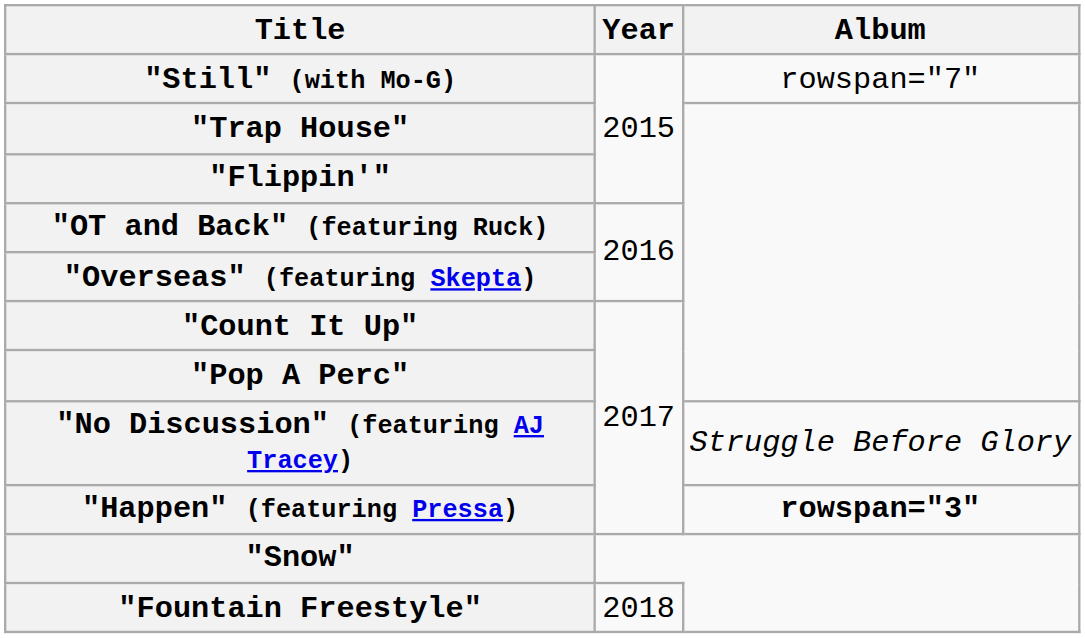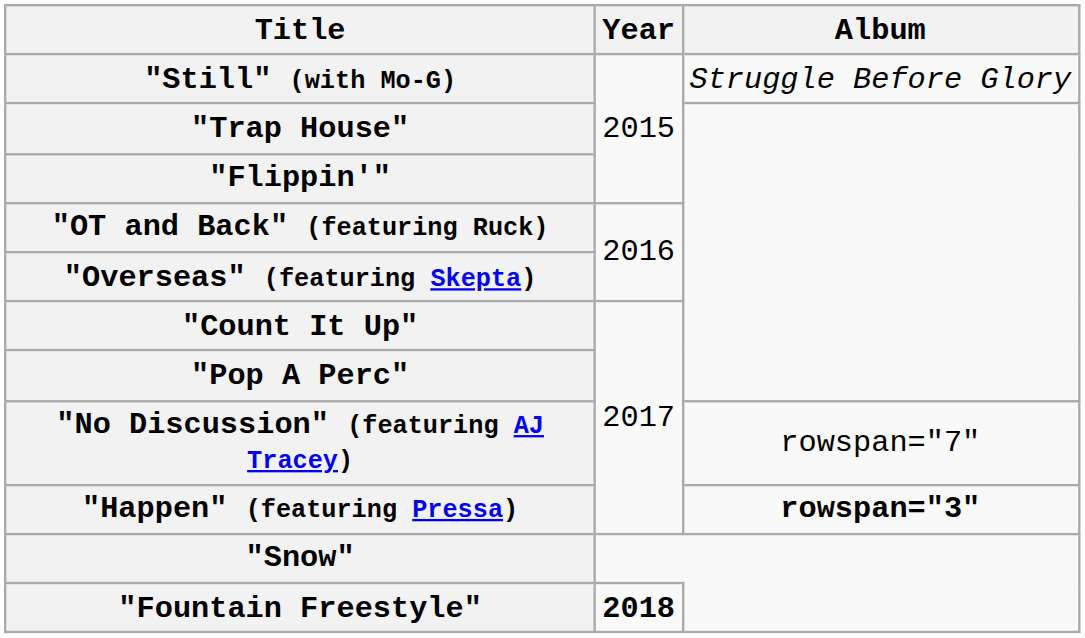(880, 79) rowspan="7" -> (880, 79) Struggle Before Glory
(880, 442) Struggle Before Glory -> (880, 442) rowspan="7"
(639, 608) normal -> (639, 608) bold
